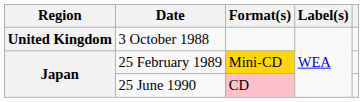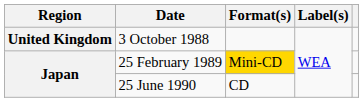(239, 85) pink background -> (239, 85) no background
